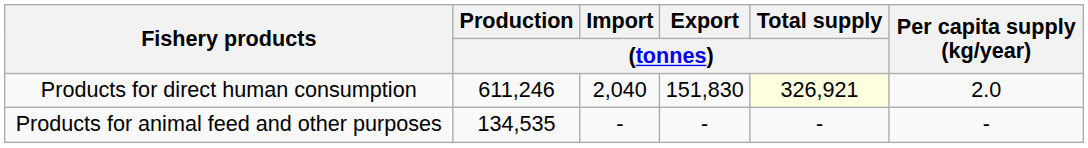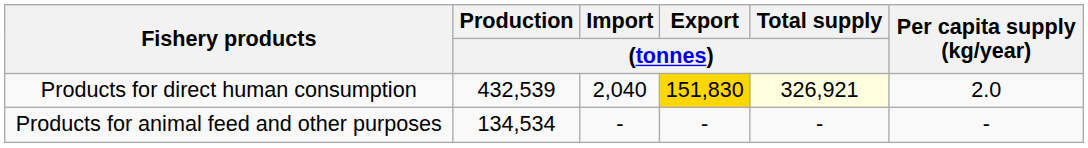(517, 90) 611,246 -> (517, 90) 432,539
(705, 90) no background -> (705, 90) gold background
(517, 124) 134,535 -> (517, 124) 134,534
